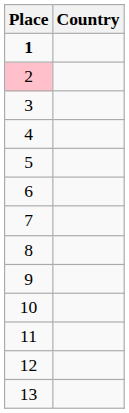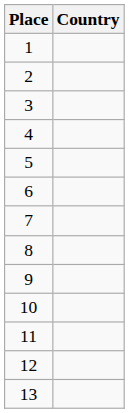(29, 47) bold -> (29, 47) normal
(29, 76) pink background -> (29, 76) no background
